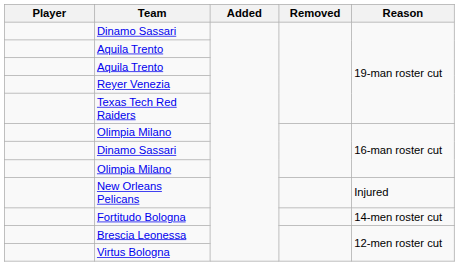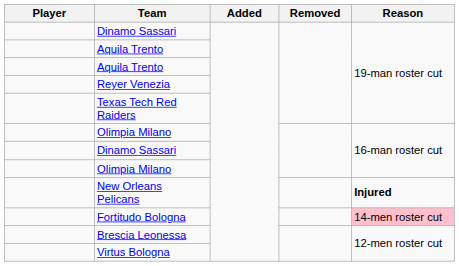(371, 193) normal -> (373, 193) bold
(398, 217) no background -> (398, 217) pink background
